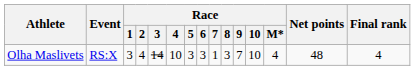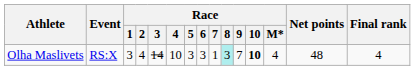(227, 55) no background -> (227, 55) paleturquoise background
(255, 55) normal -> (255, 55) bold
